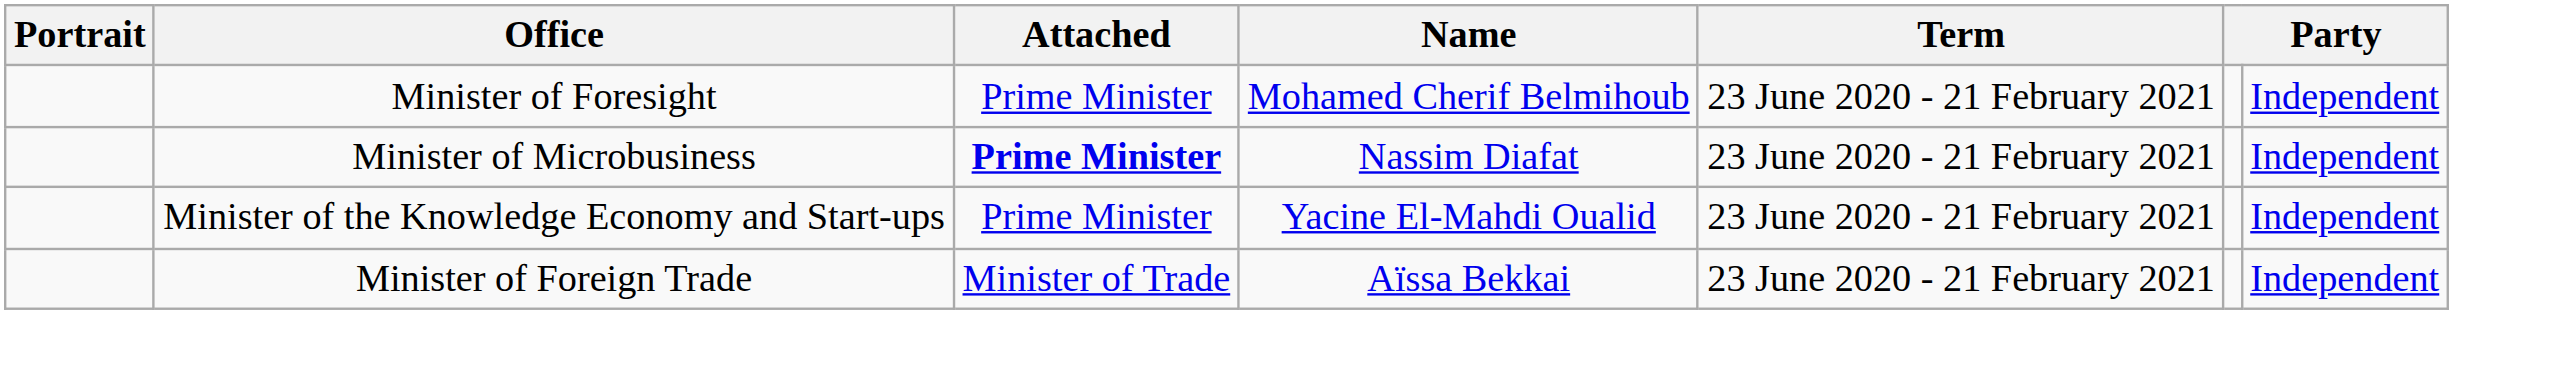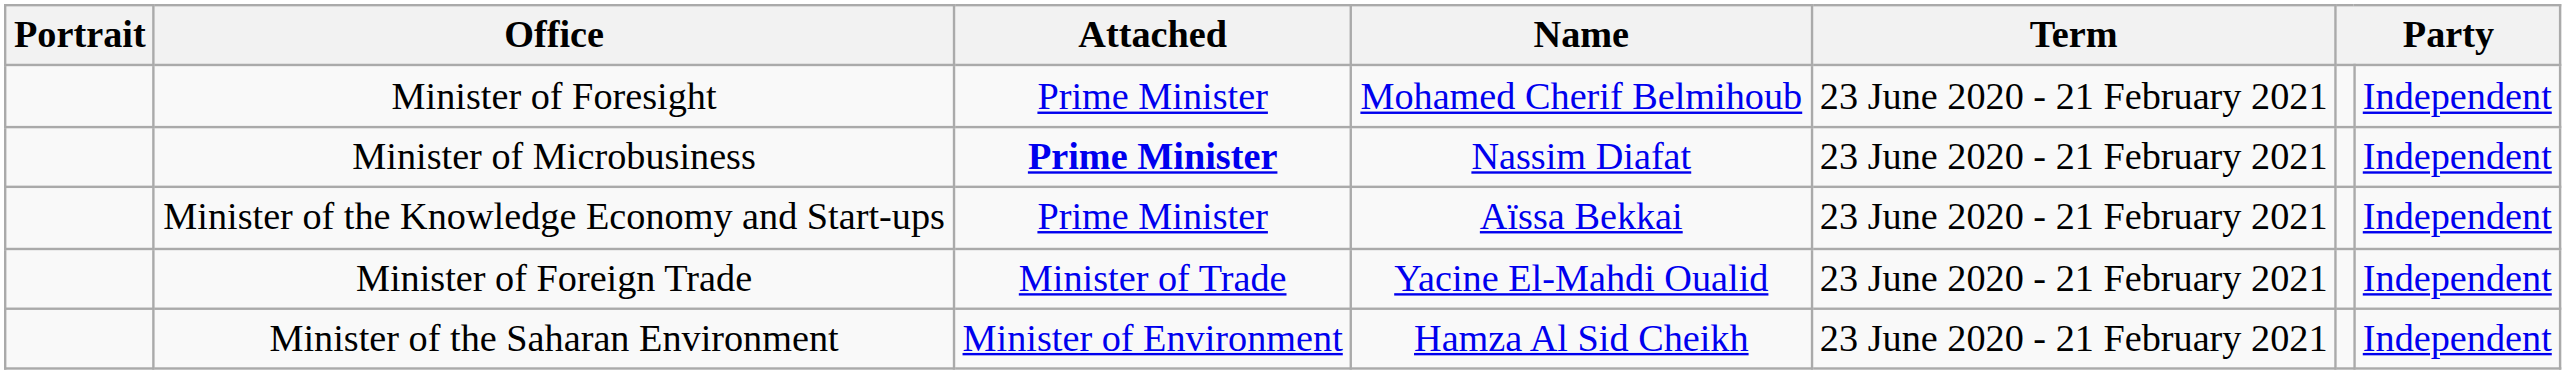(1469, 216) Yacine El-Mahdi Oualid -> (1581, 216) Aïssa Bekkai
(1469, 277) Aïssa Bekkai -> (1581, 277) Yacine El-Mahdi Oualid
+ row: (554, 338)
